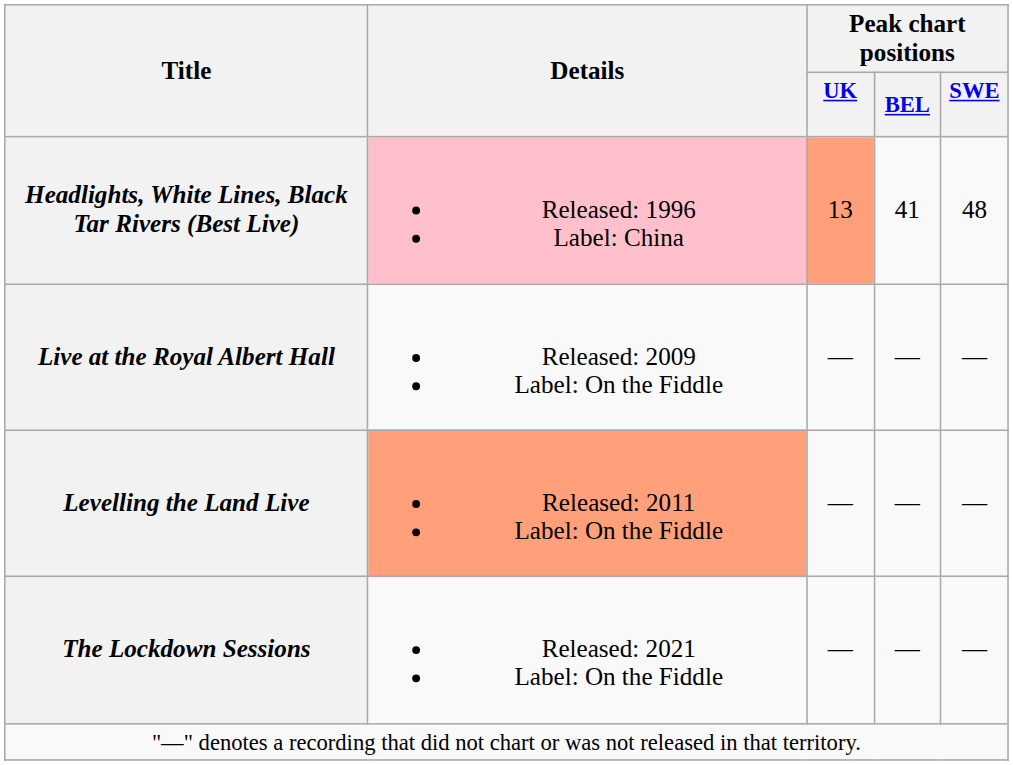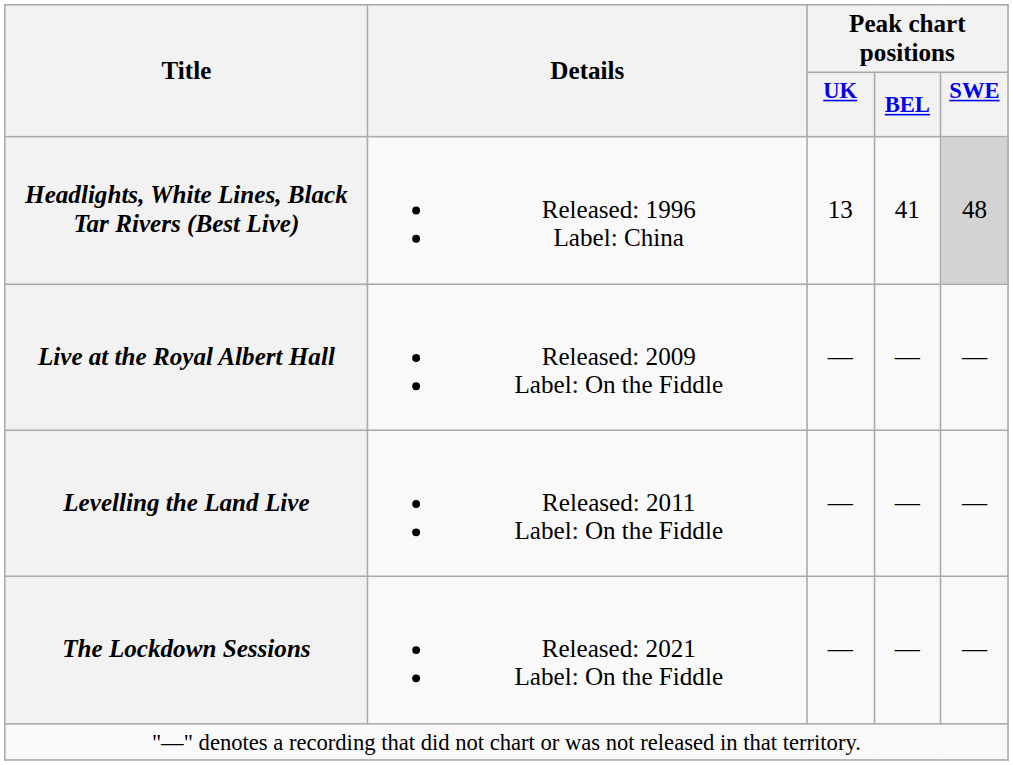(587, 224) pink background -> (587, 224) no background
(840, 209) lightsalmon background -> (840, 209) no background
(974, 209) no background -> (974, 209) lightgrey background
(587, 517) lightsalmon background -> (587, 517) no background
